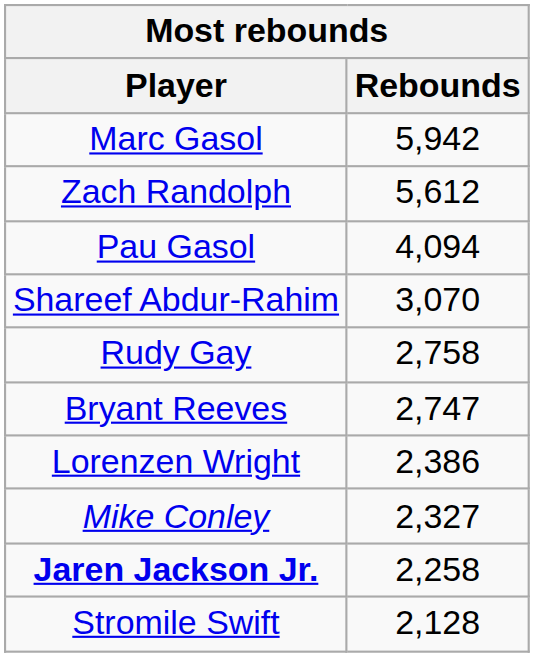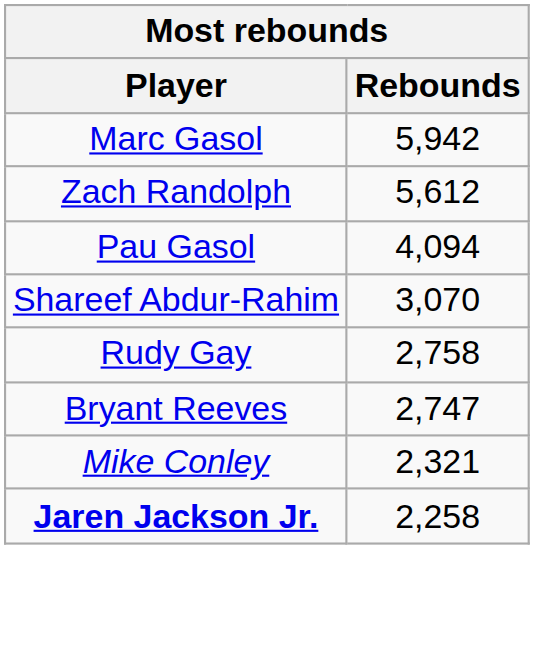- row: (176, 461)
(438, 515) 2,327 -> (438, 461) 2,321
- row: (176, 623)
